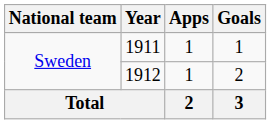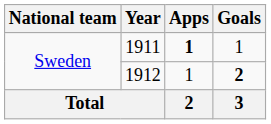(189, 47) normal -> (189, 47) bold
(239, 75) normal -> (239, 75) bold
